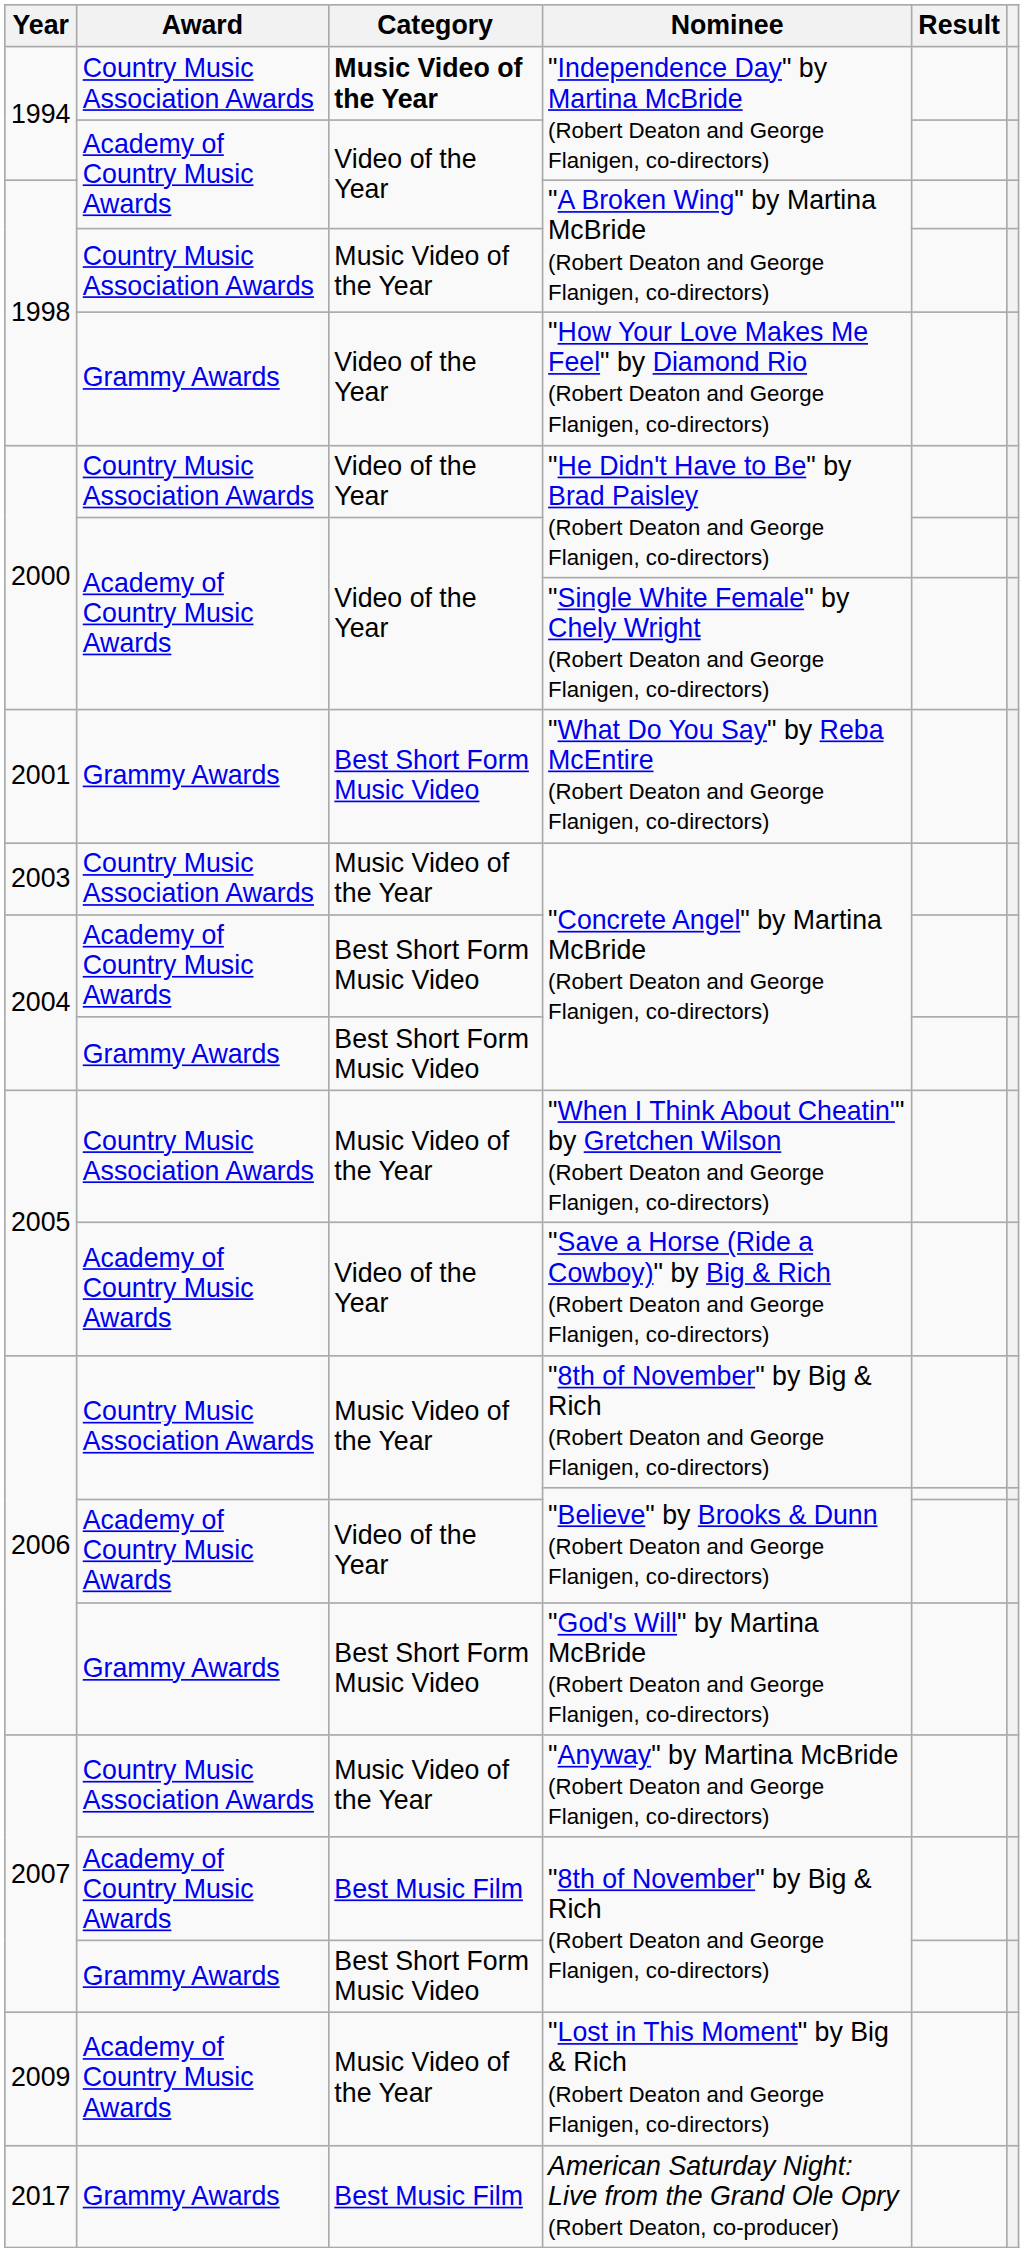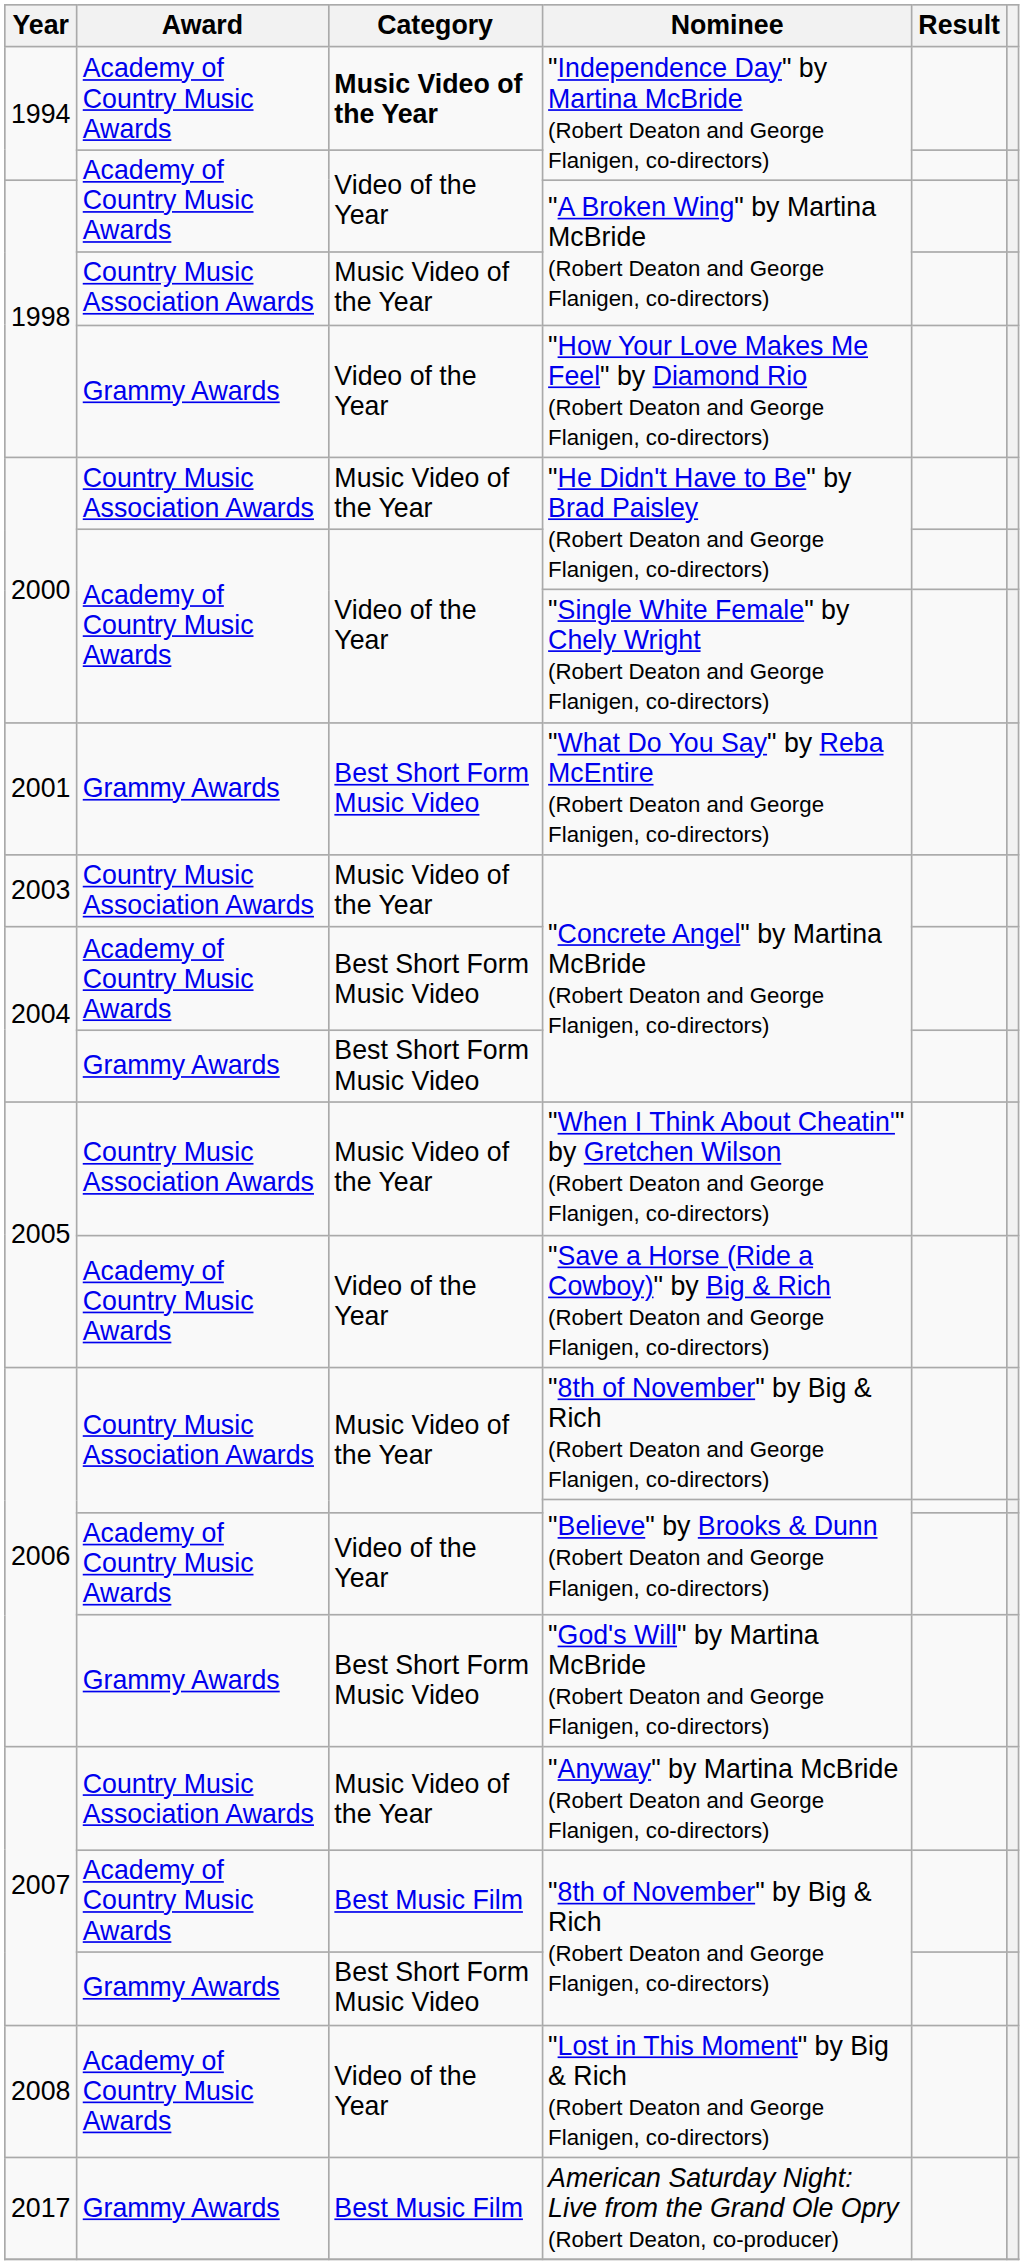(198, 83) Country Music Association Awards -> (168, 98) Academy of Country Music Awards
(405, 480) Video of the Year -> (422, 493) Music Video of the Year
(41, 2078) 2009 -> (41, 2090) 2008
(422, 2078) Music Video of the Year -> (405, 2090) Video of the Year
